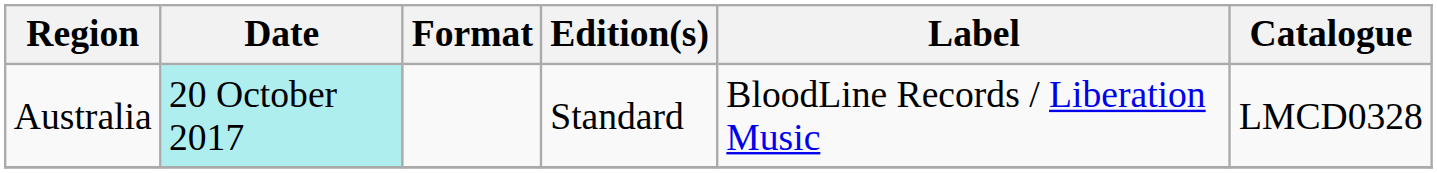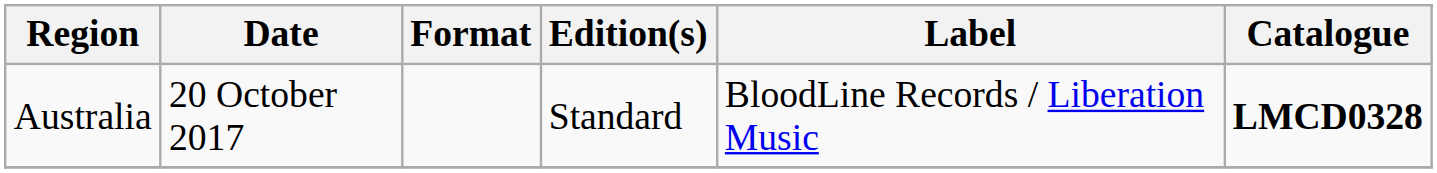(253, 115) paleturquoise background -> (253, 115) no background
(1331, 115) normal -> (1328, 115) bold
